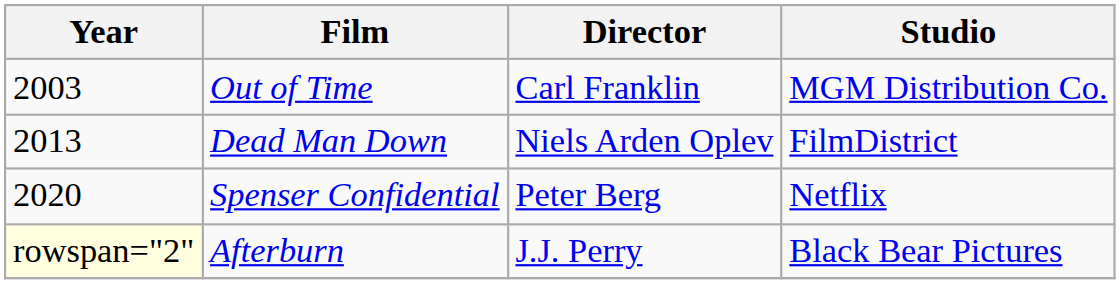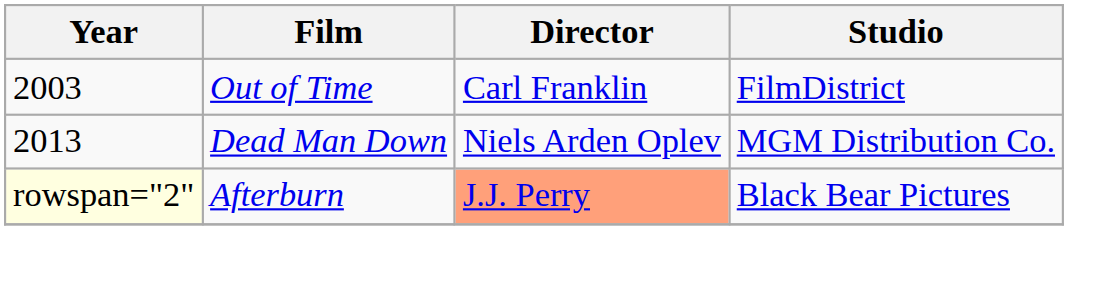(948, 86) MGM Distribution Co. -> (821, 86) FilmDistrict
(873, 140) FilmDistrict -> (896, 140) MGM Distribution Co.
- row: (355, 195)
(579, 250) no background -> (526, 195) lightsalmon background
